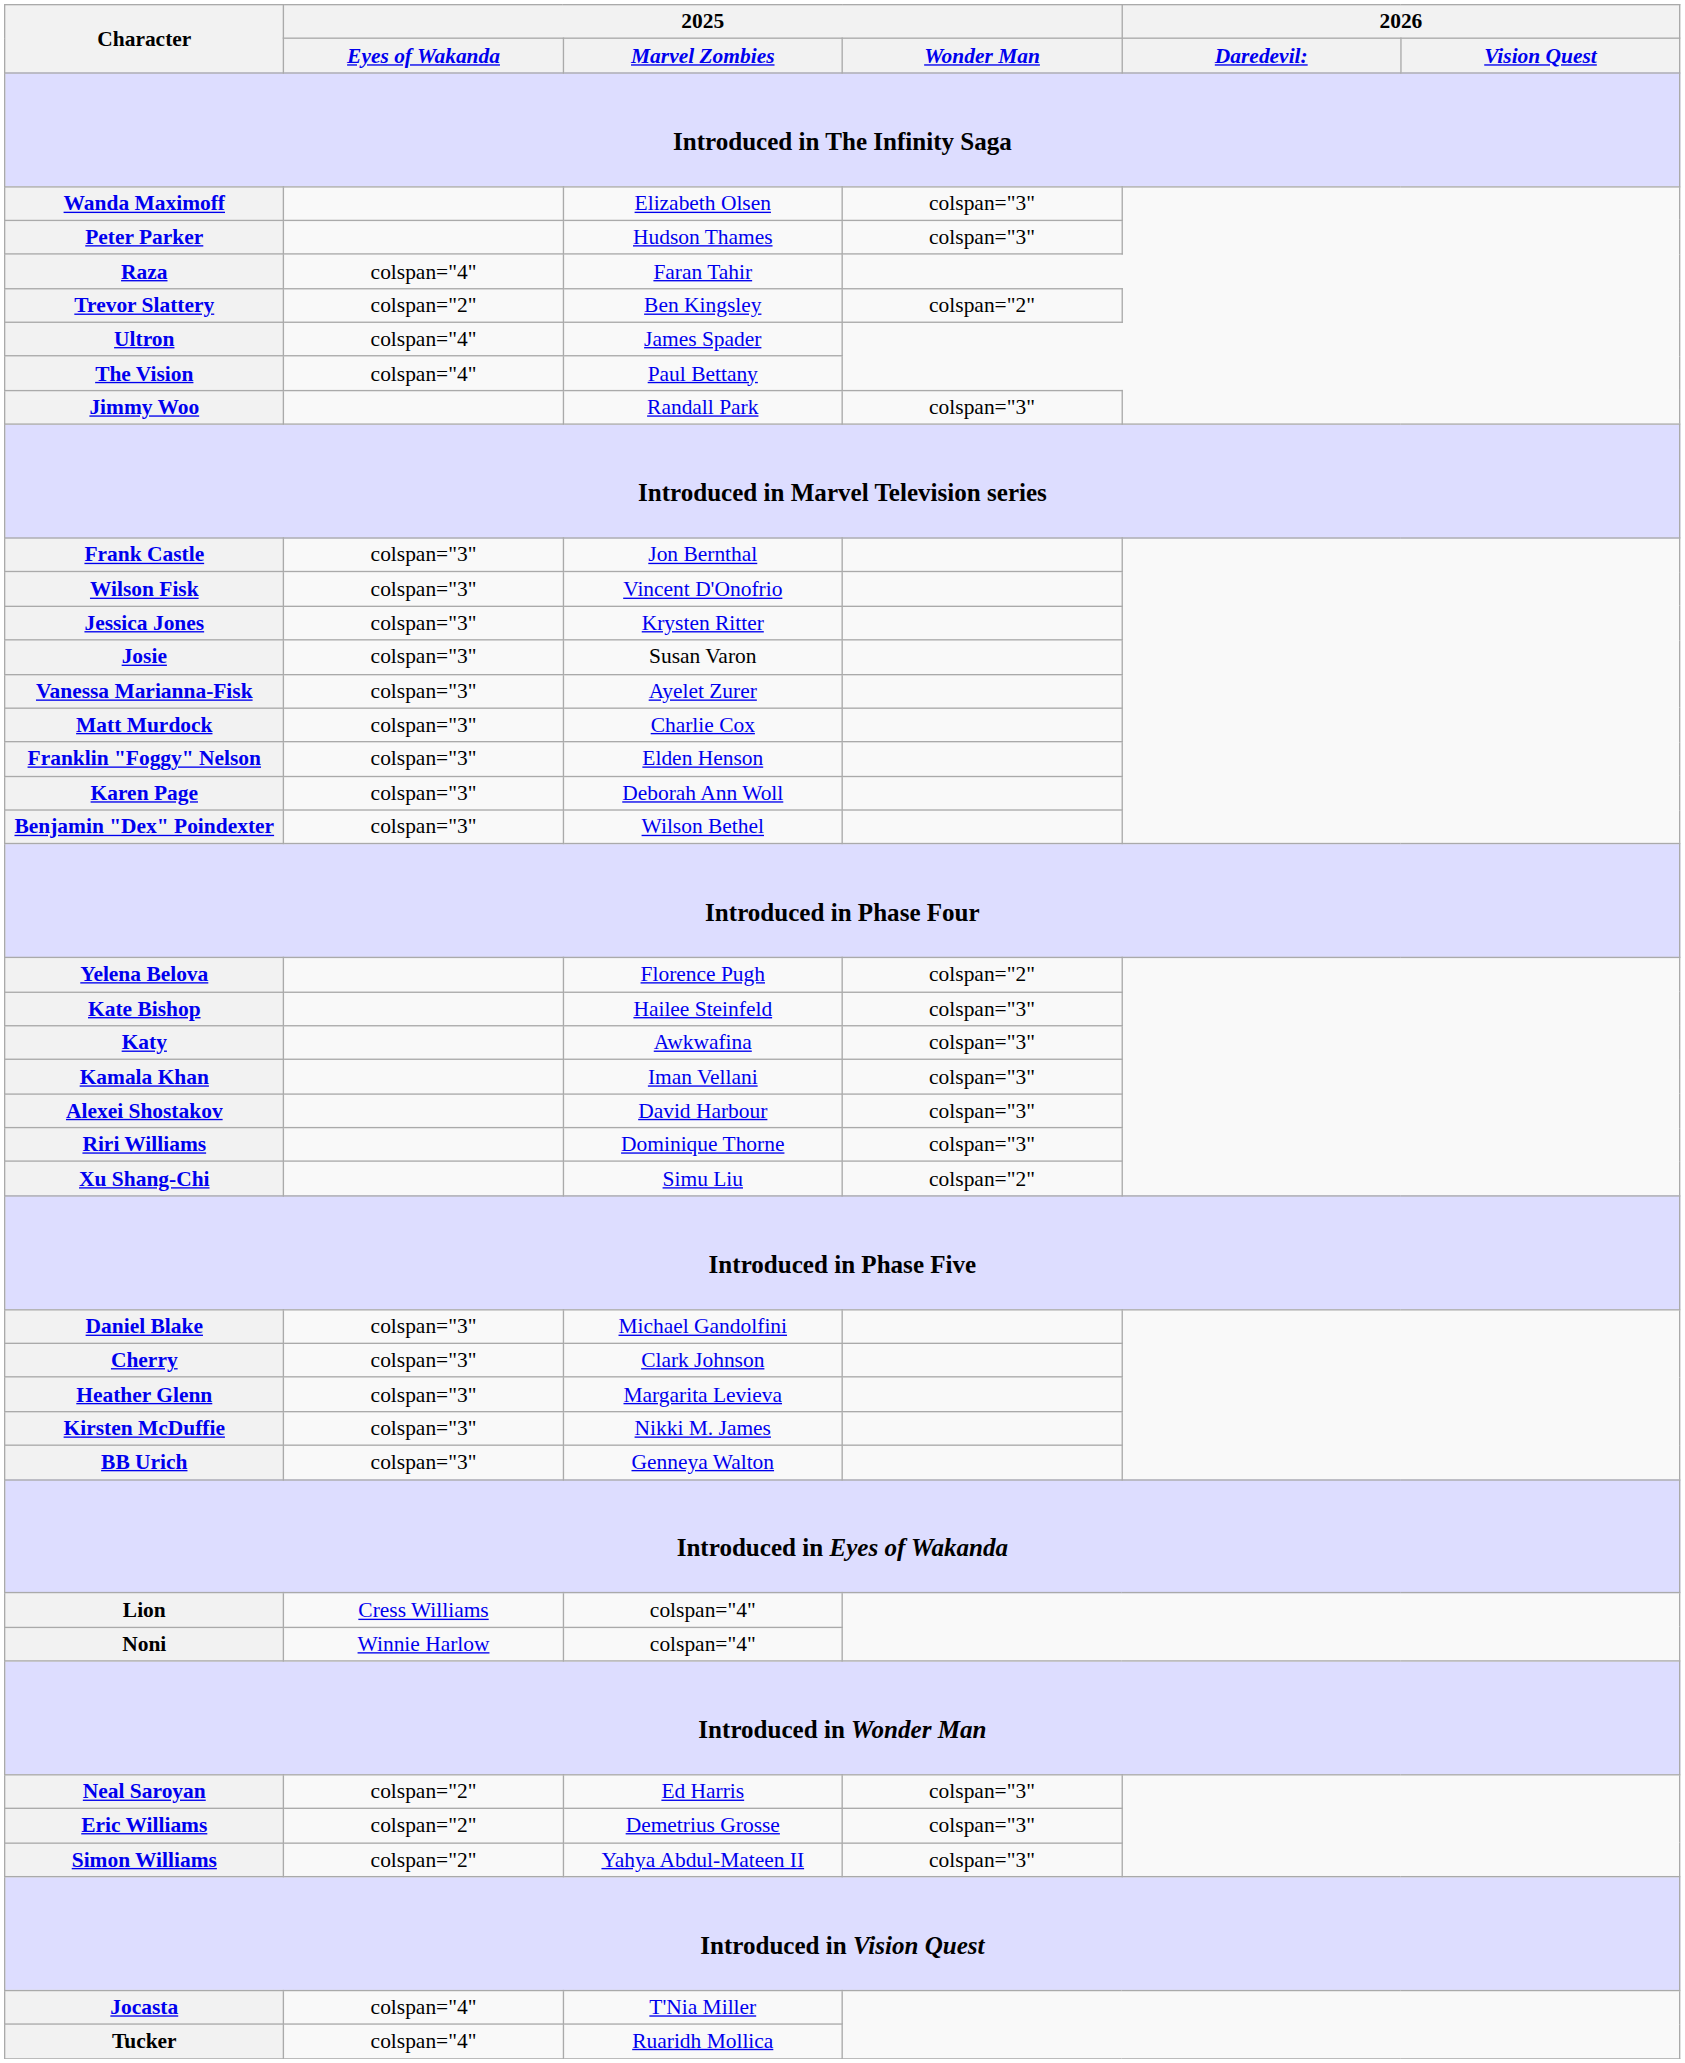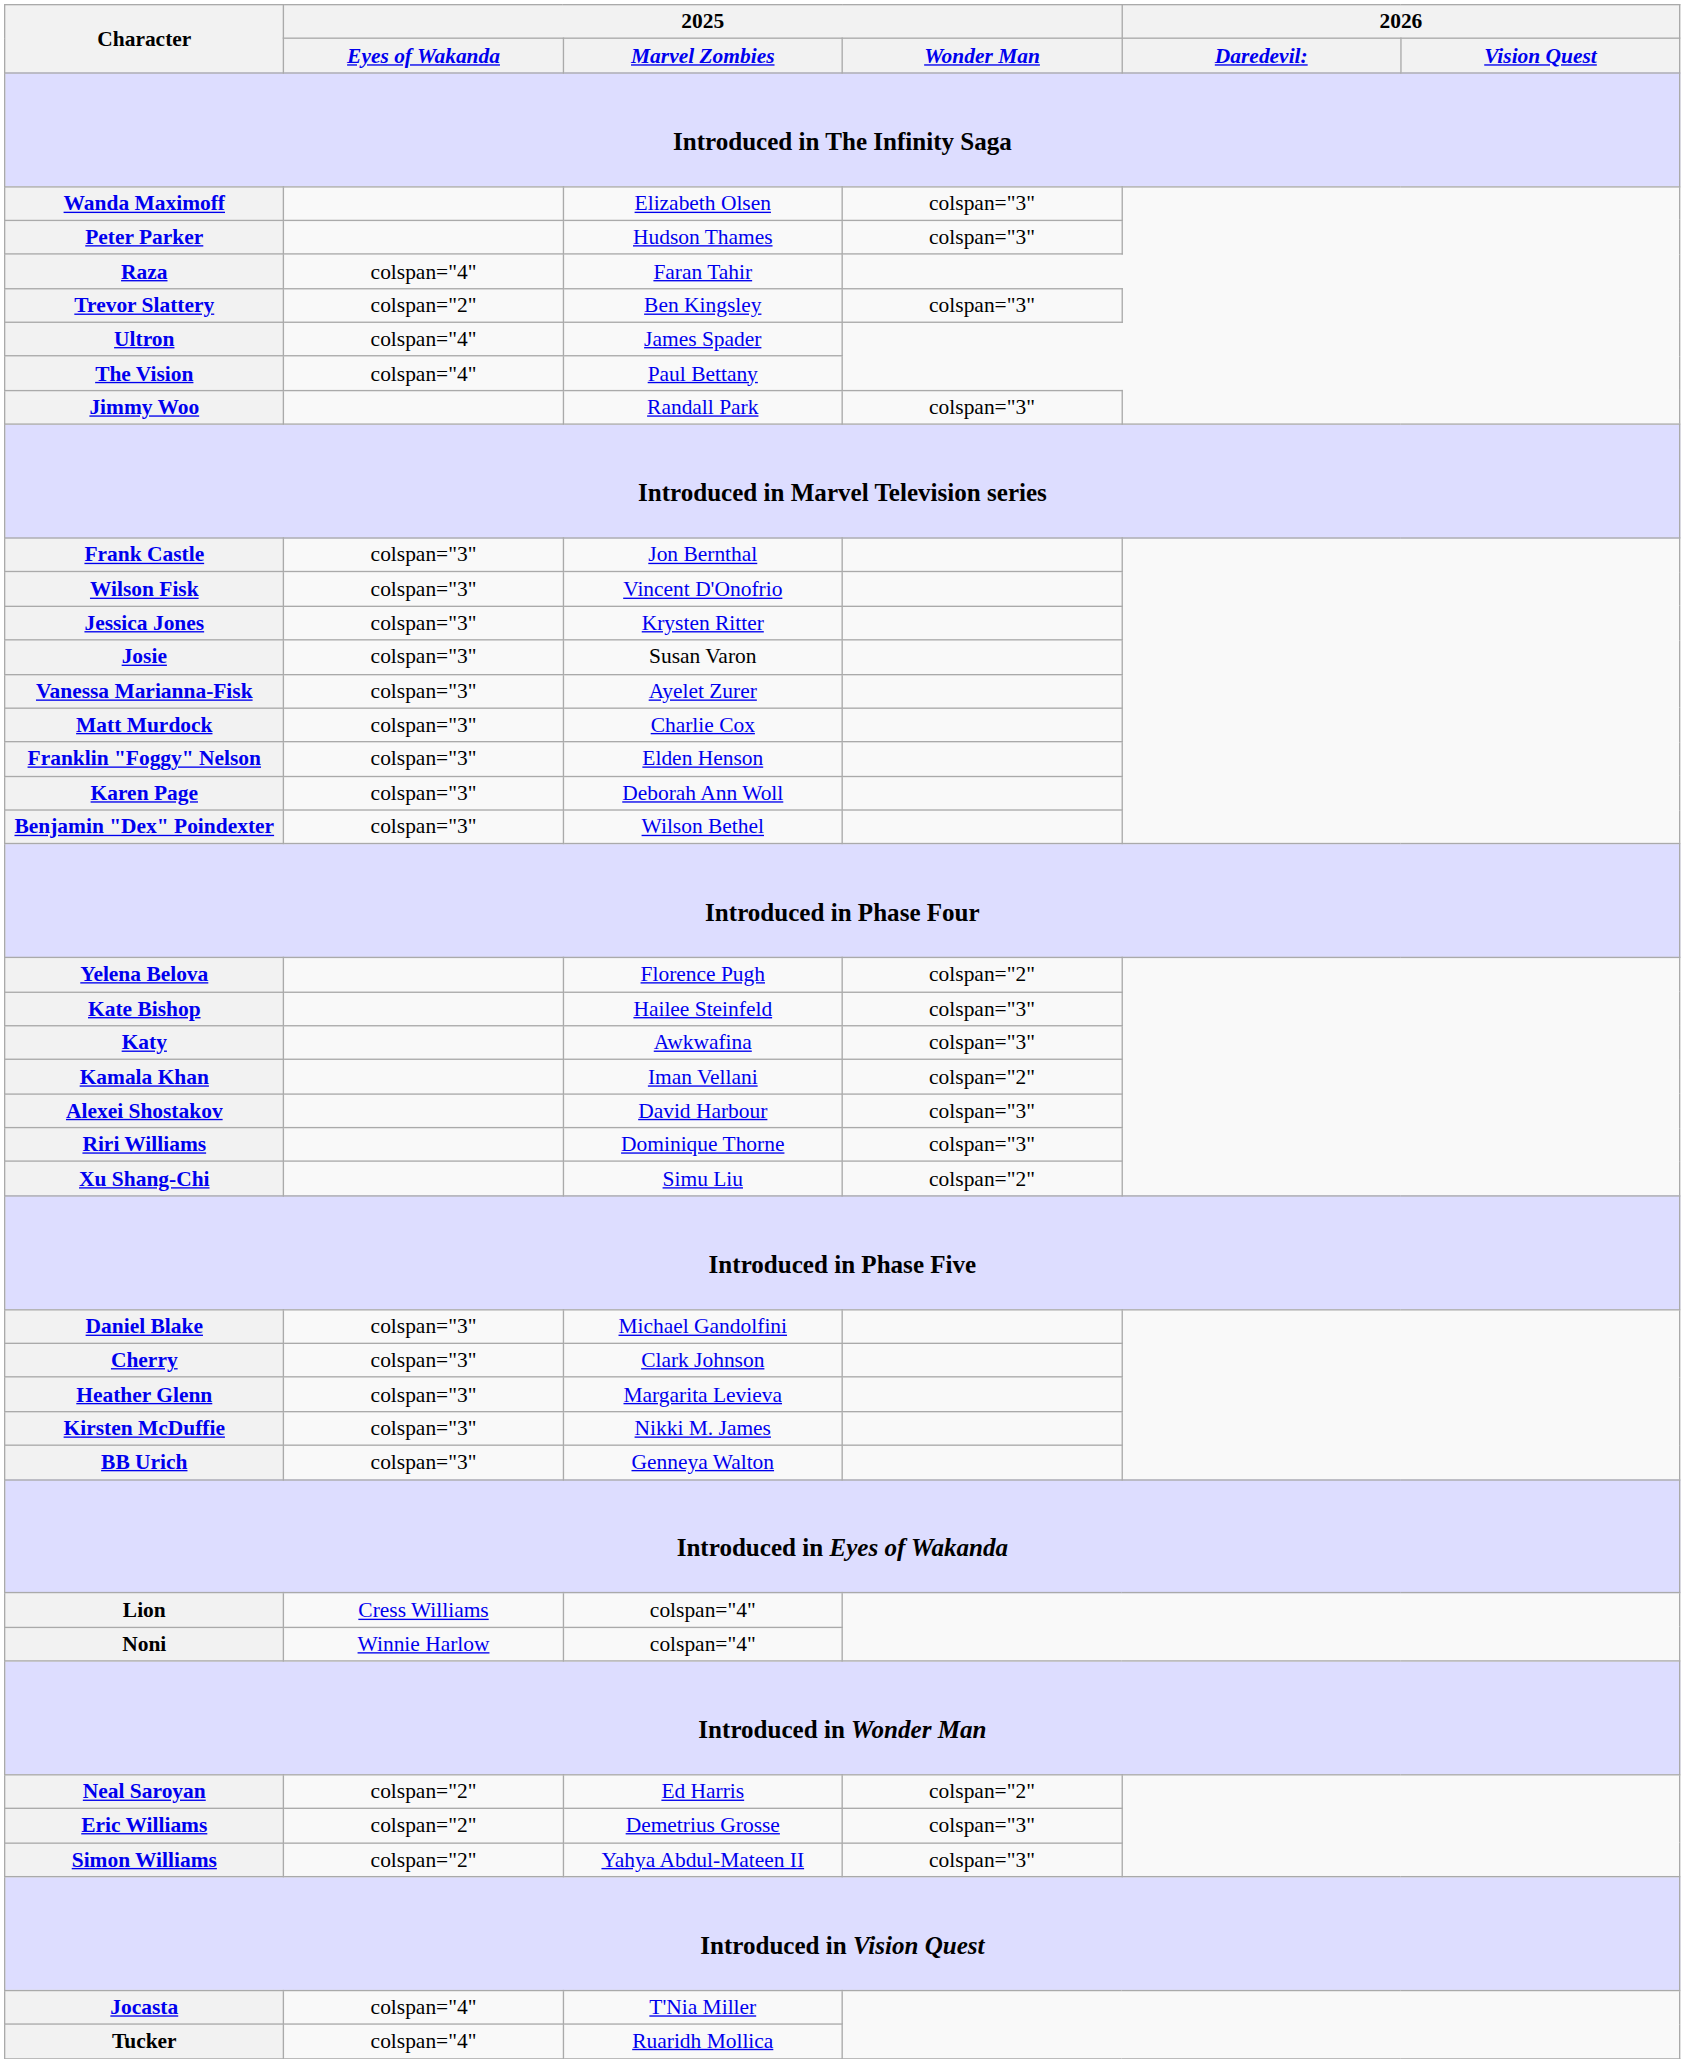(982, 305) colspan="2" -> (982, 305) colspan="3"
(982, 1076) colspan="3" -> (982, 1076) colspan="2"
(982, 1791) colspan="3" -> (982, 1791) colspan="2"
